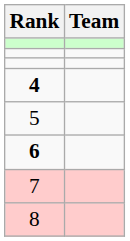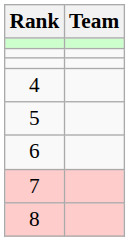(34, 84) bold -> (34, 84) normal
(34, 152) bold -> (34, 152) normal
